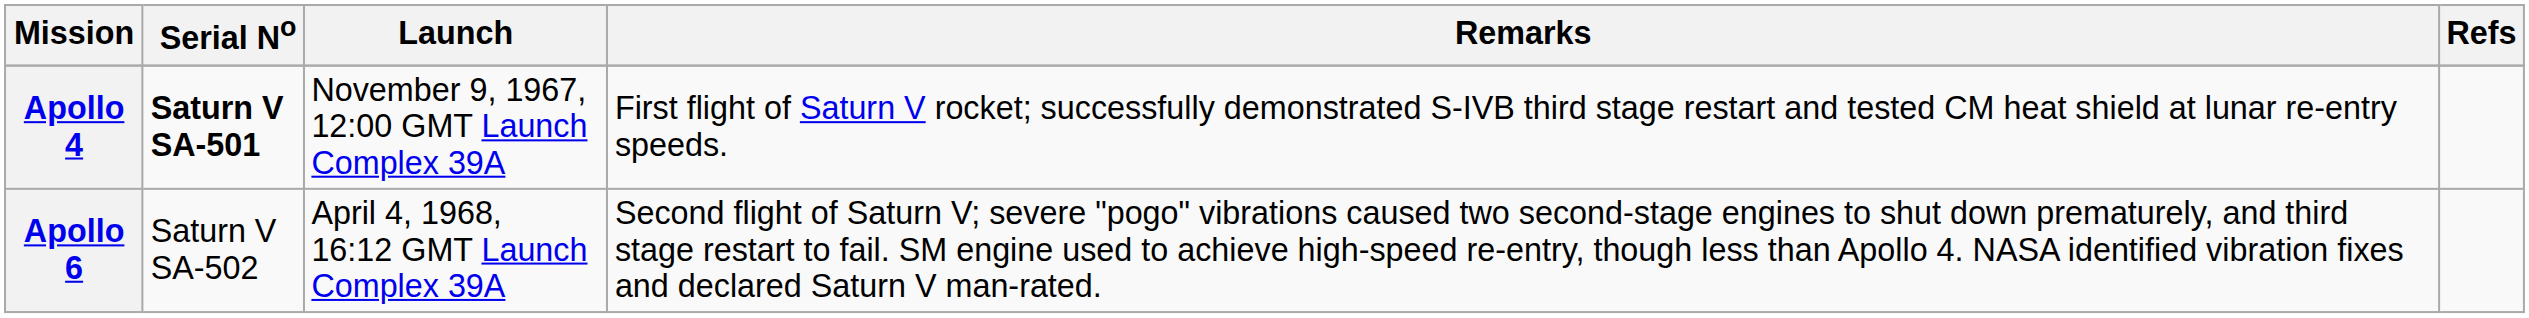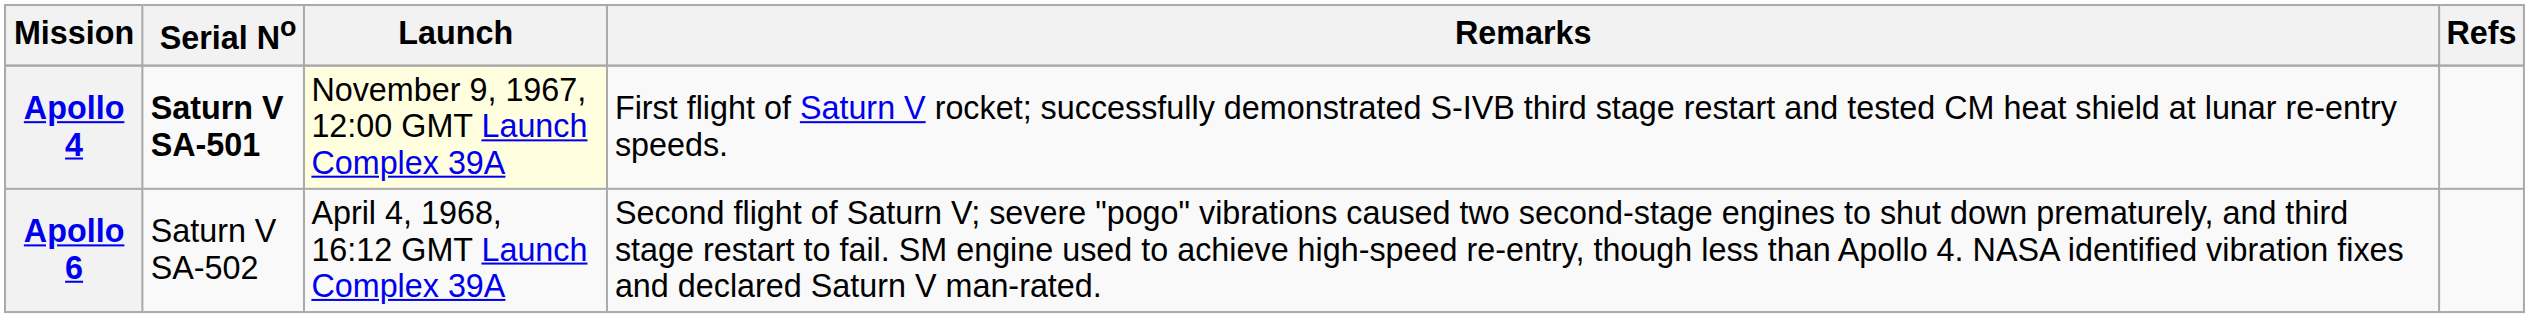(449, 126) no background -> (449, 126) lightyellow background
